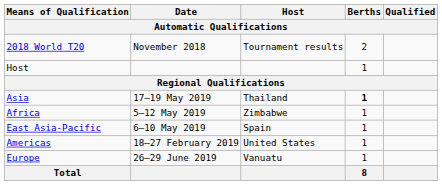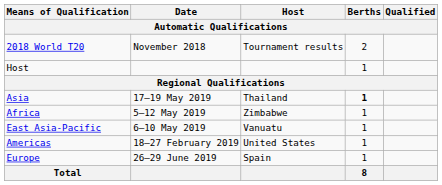(257, 128) Spain -> (263, 128) Vanuatu
(263, 158) Vanuatu -> (257, 158) Spain
